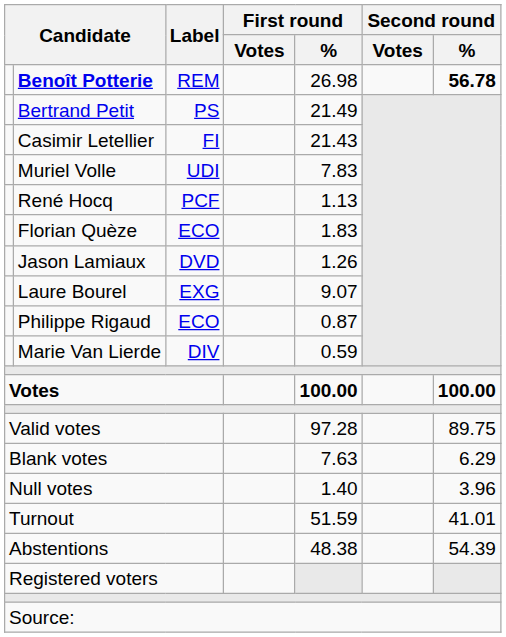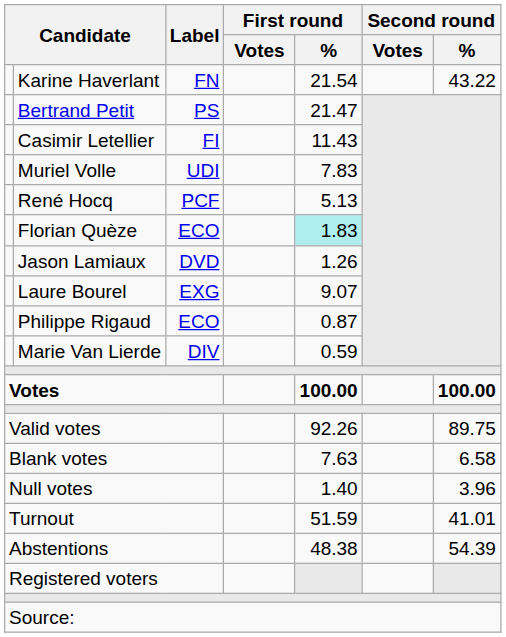- row: (85, 80)
+ row: (89, 80)
(334, 110) 21.49 -> (334, 110) 21.47
(334, 140) 21.43 -> (335, 140) 11.43
(339, 200) 1.13 -> (339, 200) 5.13
(339, 230) no background -> (339, 230) paleturquoise background
(334, 429) 97.28 -> (334, 429) 92.26
(477, 459) 6.29 -> (477, 459) 6.58
